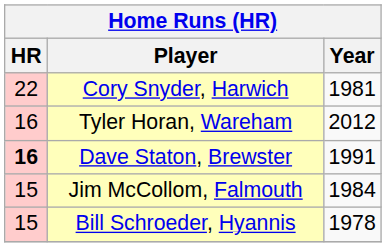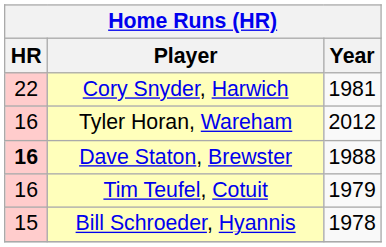(352, 156) 1991 -> (352, 156) 1988
+ row: (186, 190)
- row: (186, 190)
